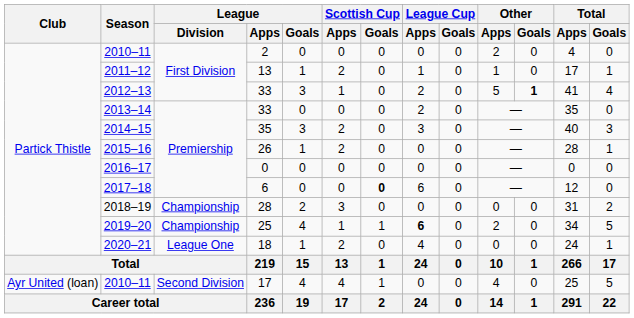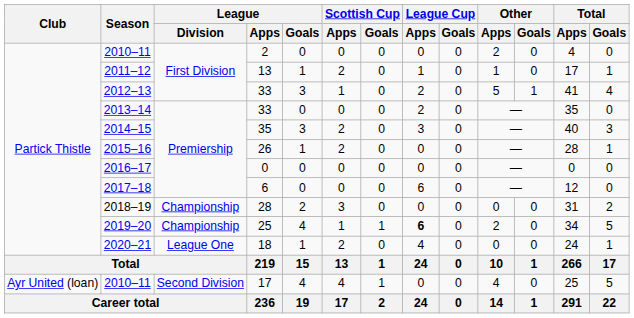(534, 91) bold -> (534, 91) normal
(382, 187) bold -> (382, 187) normal
